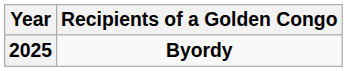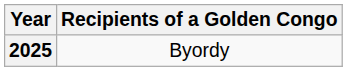(199, 50) bold -> (199, 50) normal
